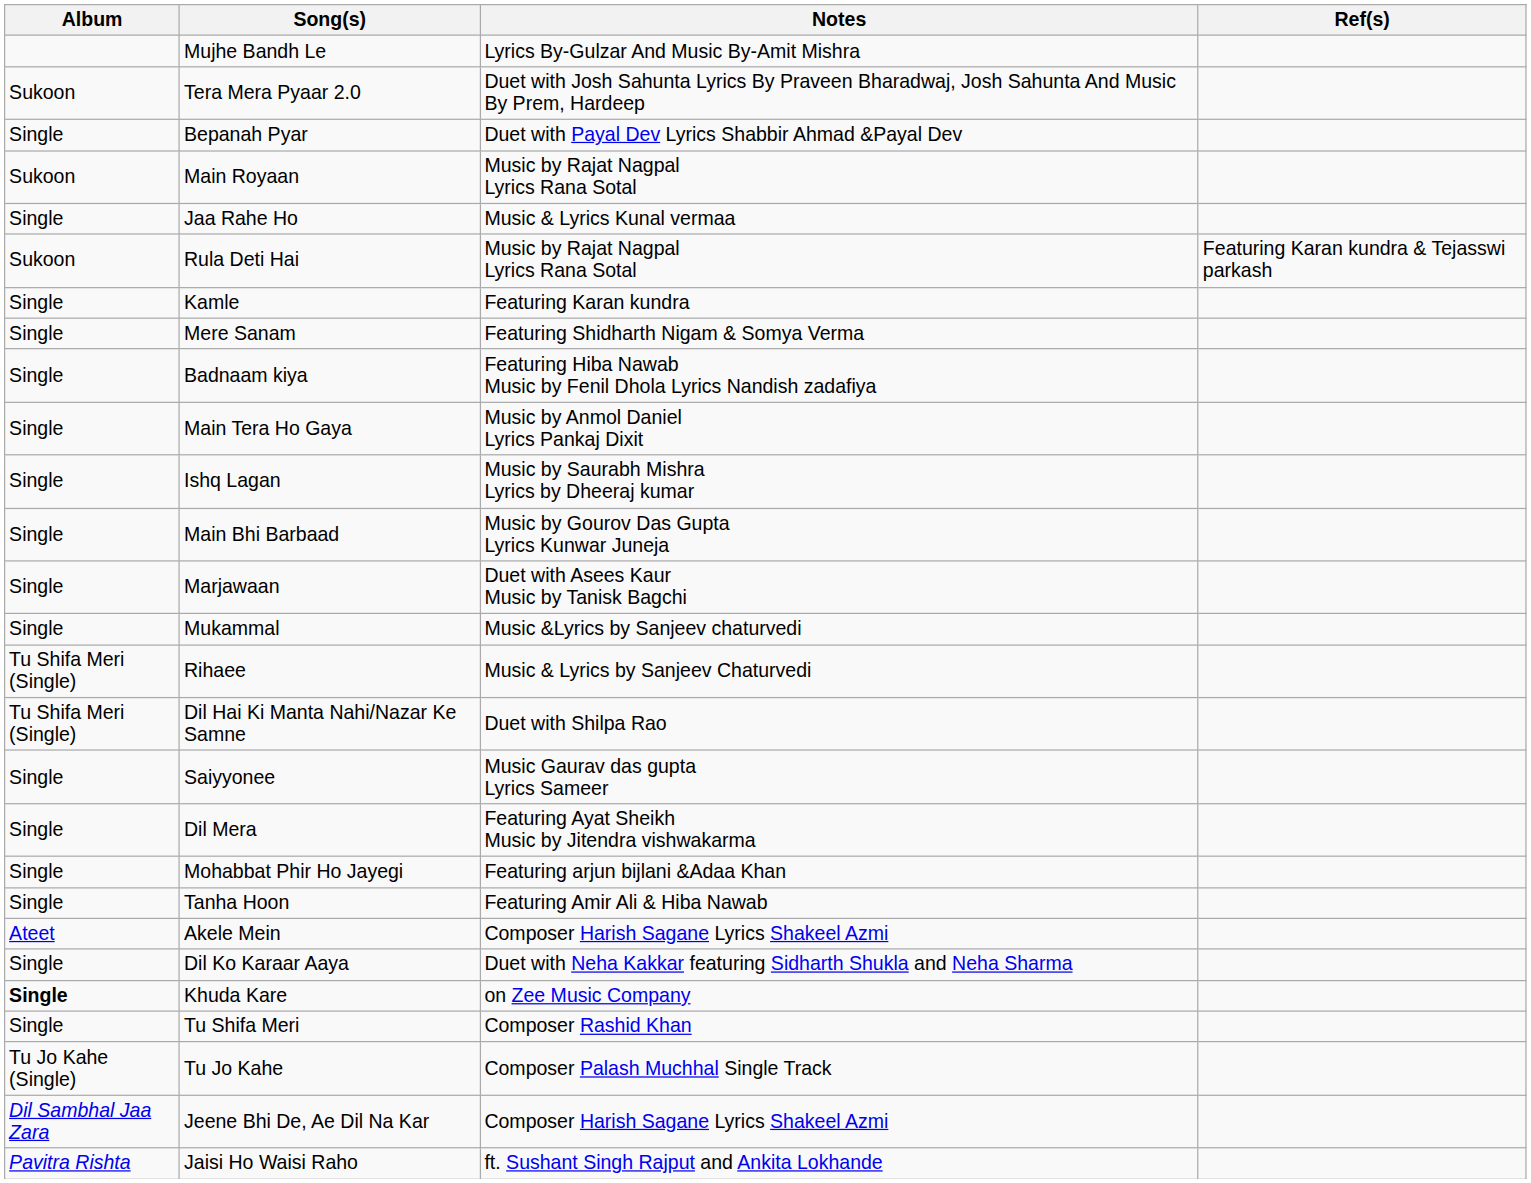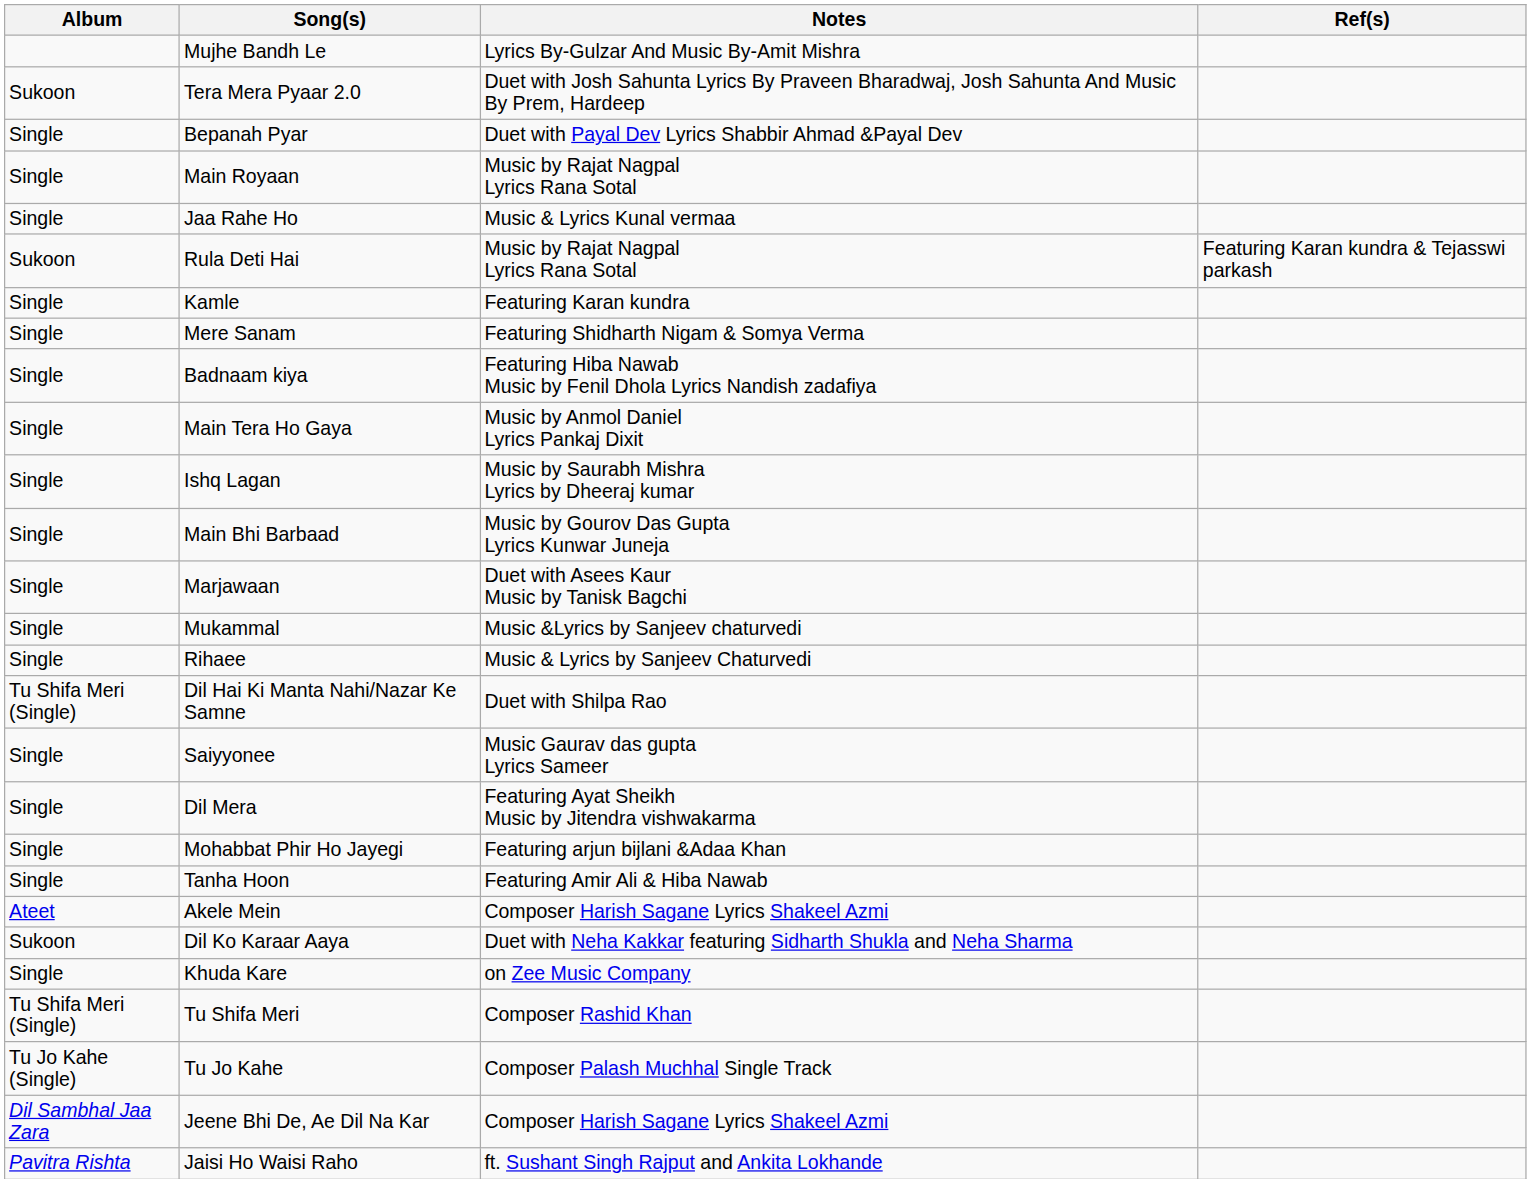(42, 176) Sukoon -> (36, 176) Single
(67, 671) Tu Shifa Meri (Single) -> (36, 660) Single
(36, 964) Single -> (42, 942) Sukoon
(38, 995) bold -> (36, 973) normal
(36, 1026) Single -> (67, 1015) Tu Shifa Meri (Single)
